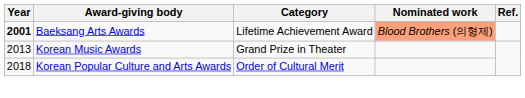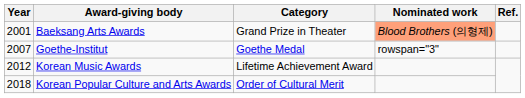(19, 31) bold -> (19, 31) normal
(304, 31) Lifetime Achievement Award -> (291, 31) Grand Prize in Theater
+ row: (72, 49)
(19, 49) 2013 -> (19, 66) 2012
(291, 49) Grand Prize in Theater -> (304, 66) Lifetime Achievement Award
